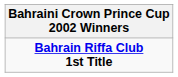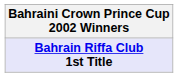(89, 55) no background -> (89, 55) lavender background
